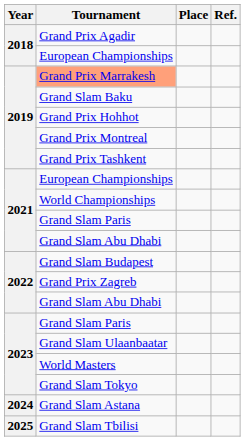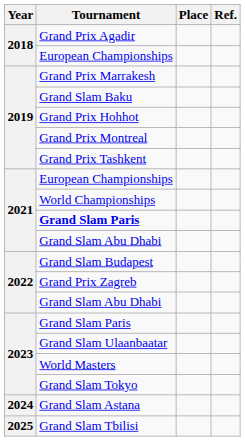(97, 76) lightsalmon background -> (97, 76) no background
(85, 220) normal -> (89, 220) bold
